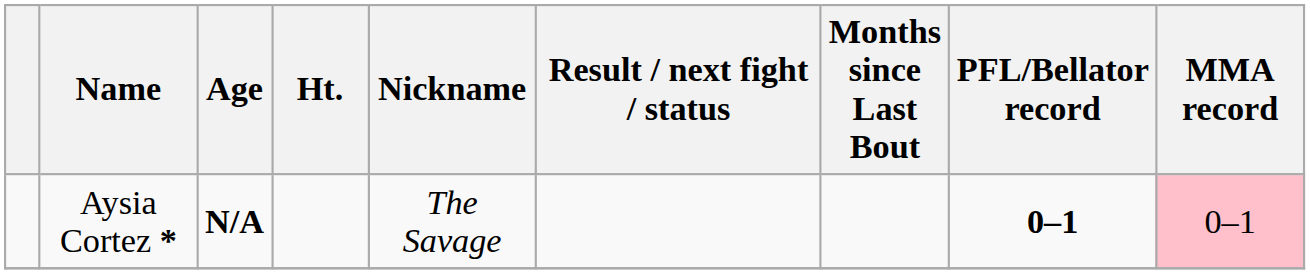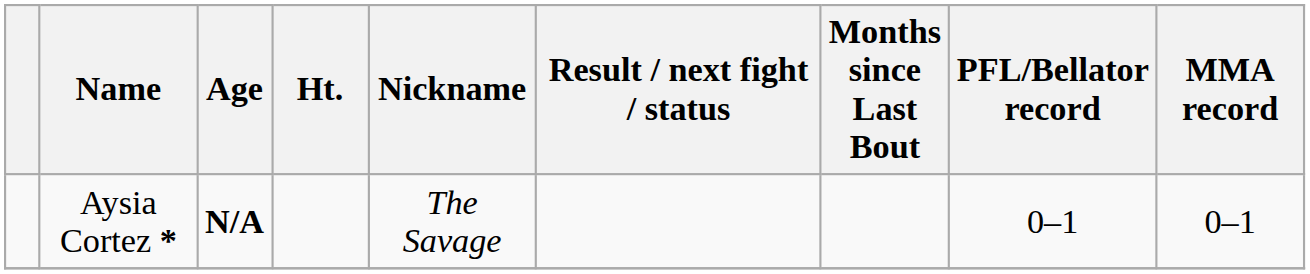(1053, 220) bold -> (1053, 220) normal
(1230, 220) pink background -> (1230, 220) no background
